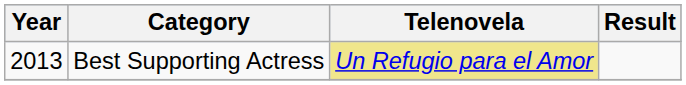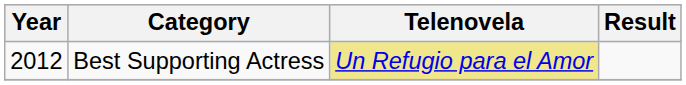(36, 60) 2013 -> (36, 60) 2012
